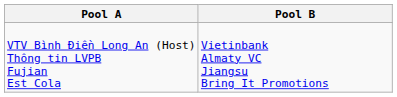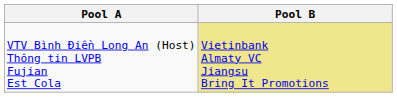(265, 64) no background -> (265, 64) khaki background
